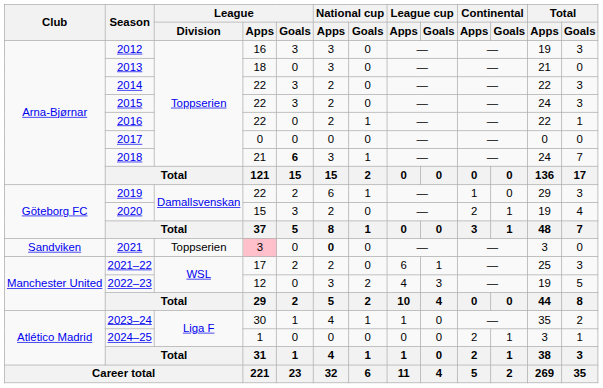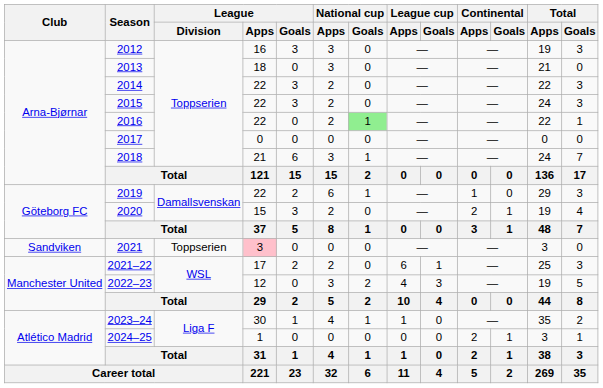(368, 121) no background -> (368, 121) lightgreen background
(295, 157) bold -> (295, 157) normal
(331, 247) bold -> (331, 247) normal
